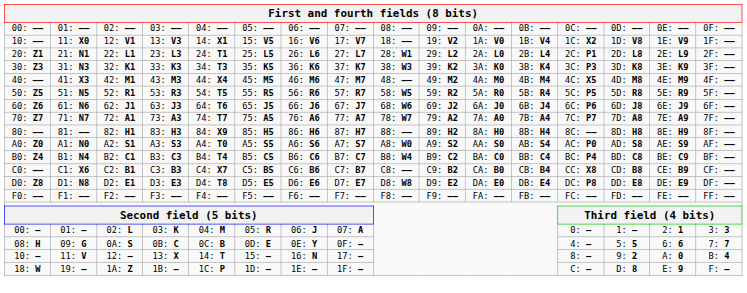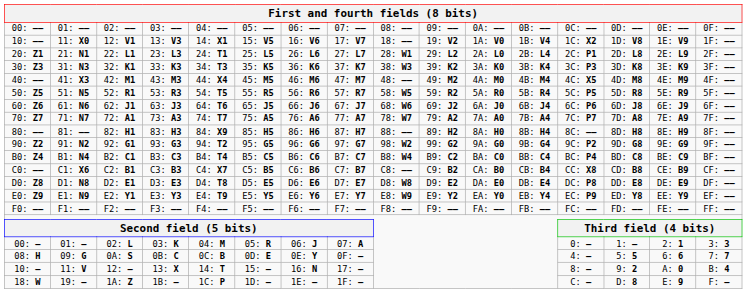+ row: (27, 144)
- row: (27, 144)
+ row: (27, 196)
